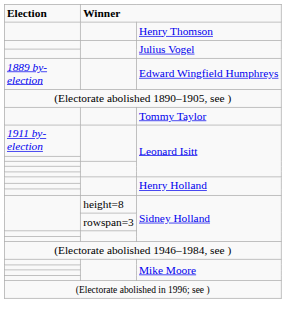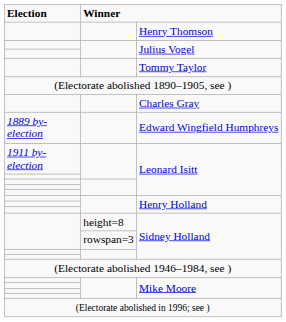rows swapped: (108, 74) <-> (108, 116)
+ row: (108, 103)
